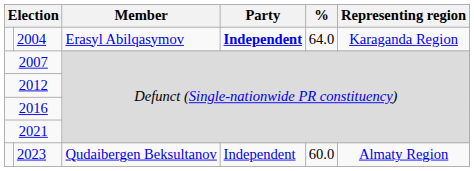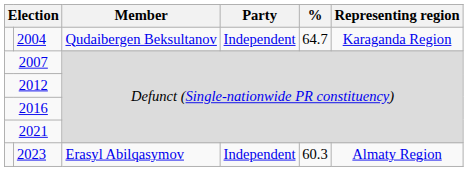(125, 39) Erasyl Abilqasymov -> (141, 39) Qudaibergen Beksultanov
(263, 39) bold -> (260, 39) normal
(322, 39) 64.0 -> (315, 39) 64.7
(141, 154) Qudaibergen Beksultanov -> (125, 154) Erasyl Abilqasymov
(322, 154) 60.0 -> (315, 154) 60.3
